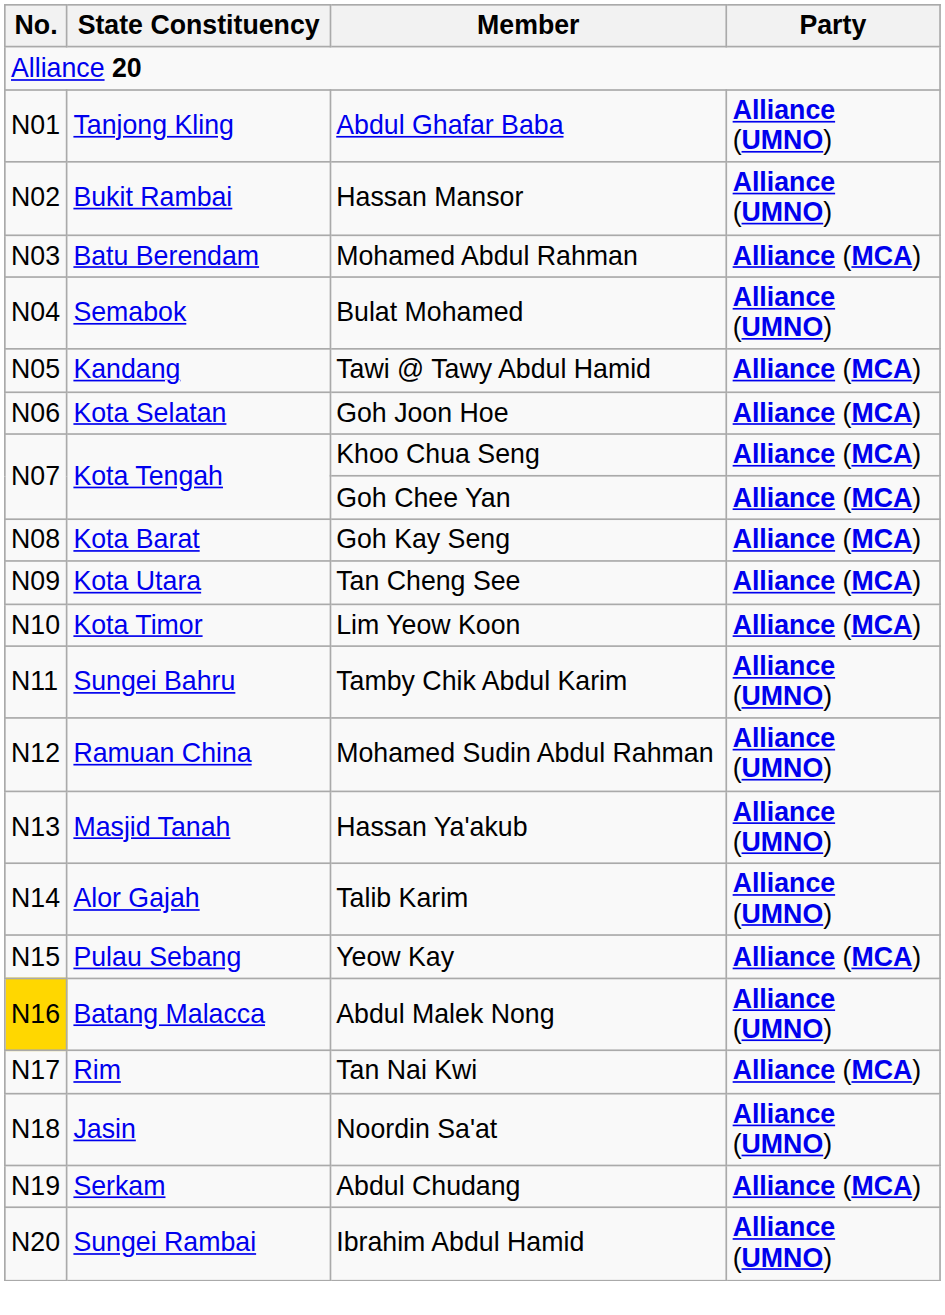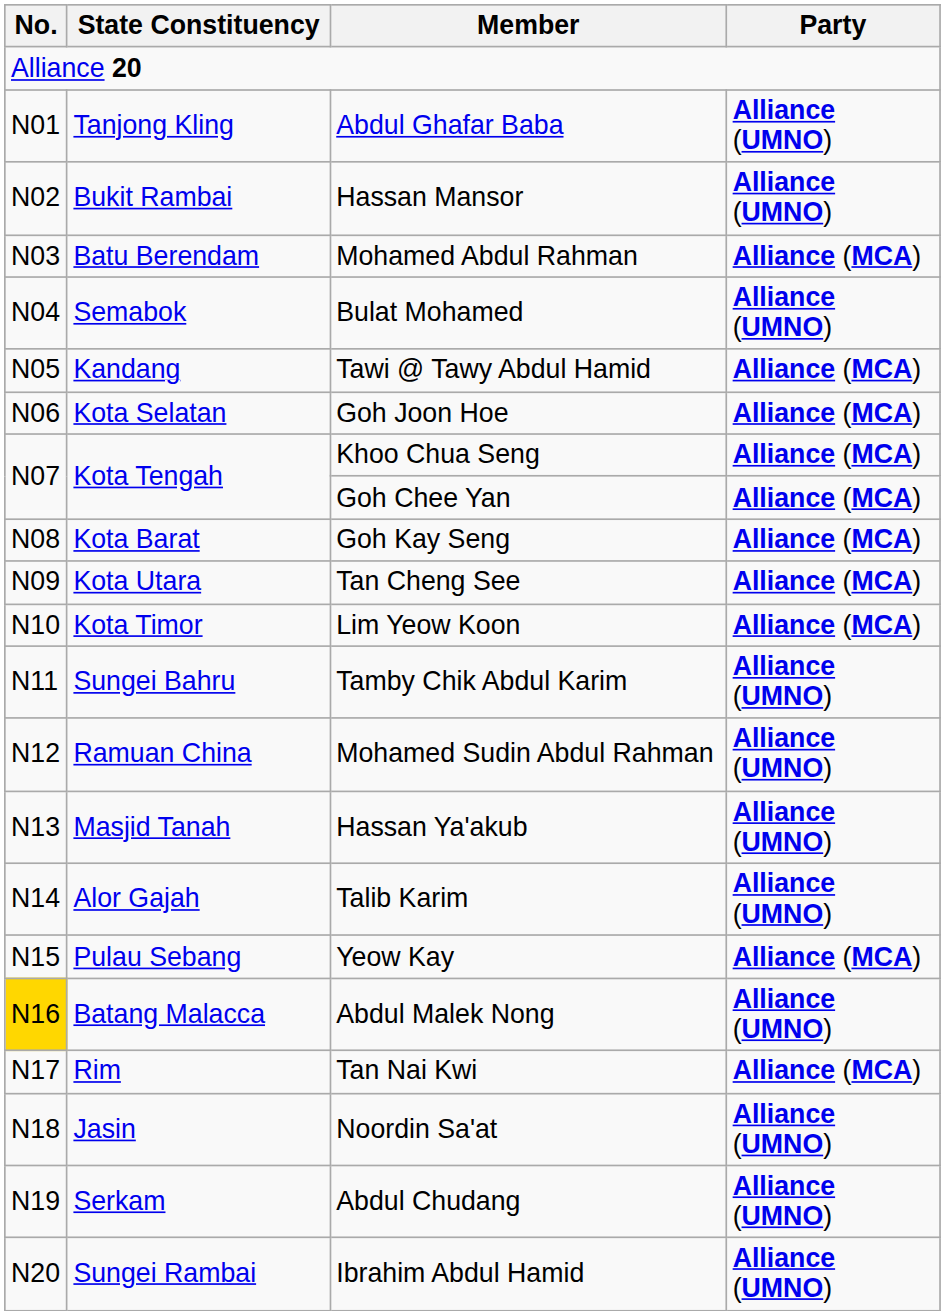(827, 1186) Alliance (MCA) -> (784, 1201) Alliance (UMNO)
